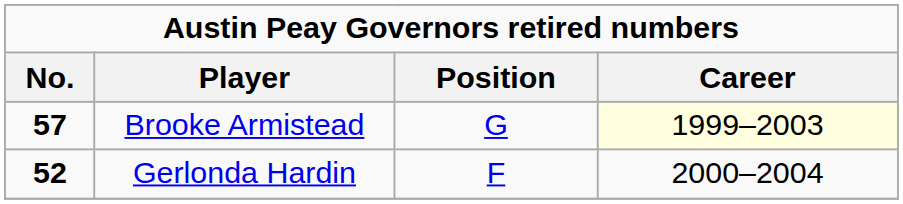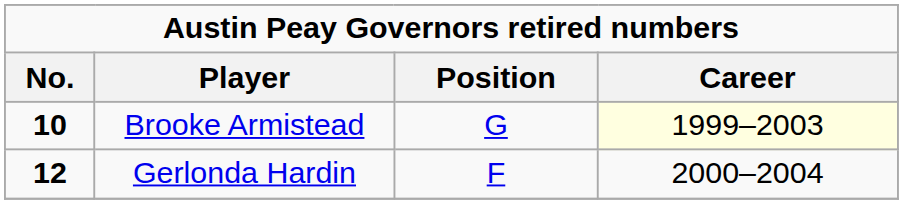(50, 125) 57 -> (50, 125) 10
(50, 173) 52 -> (50, 173) 12
